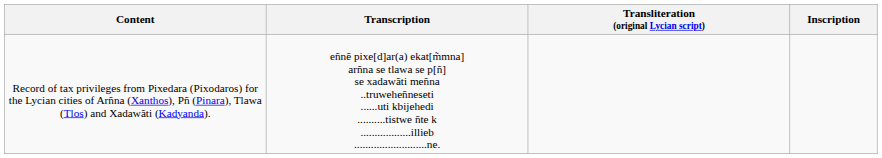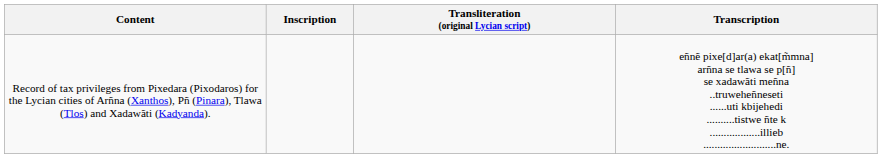columns swapped: (397, 19) <-> (834, 19)
